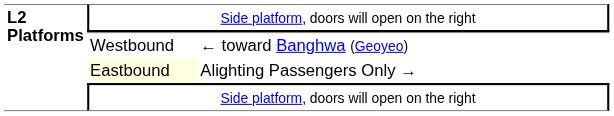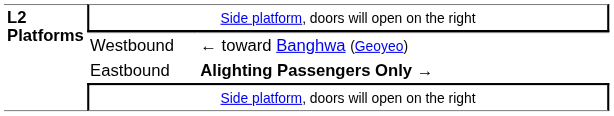(130, 70) lightyellow background -> (130, 70) no background
(309, 70) normal -> (317, 70) bold
